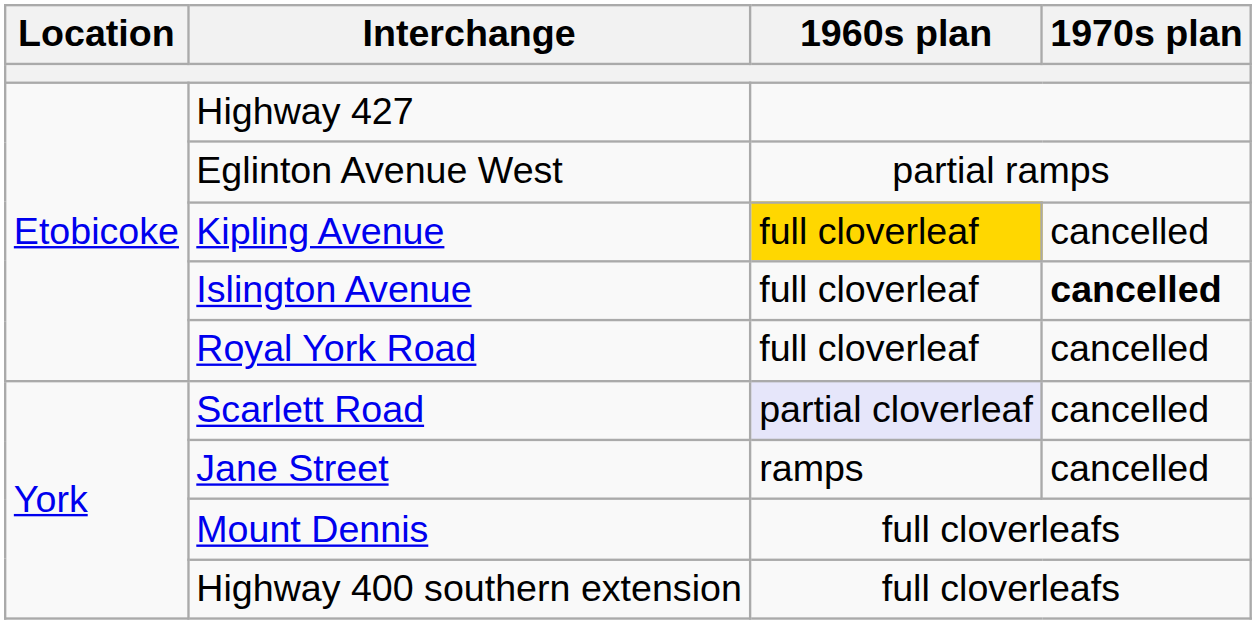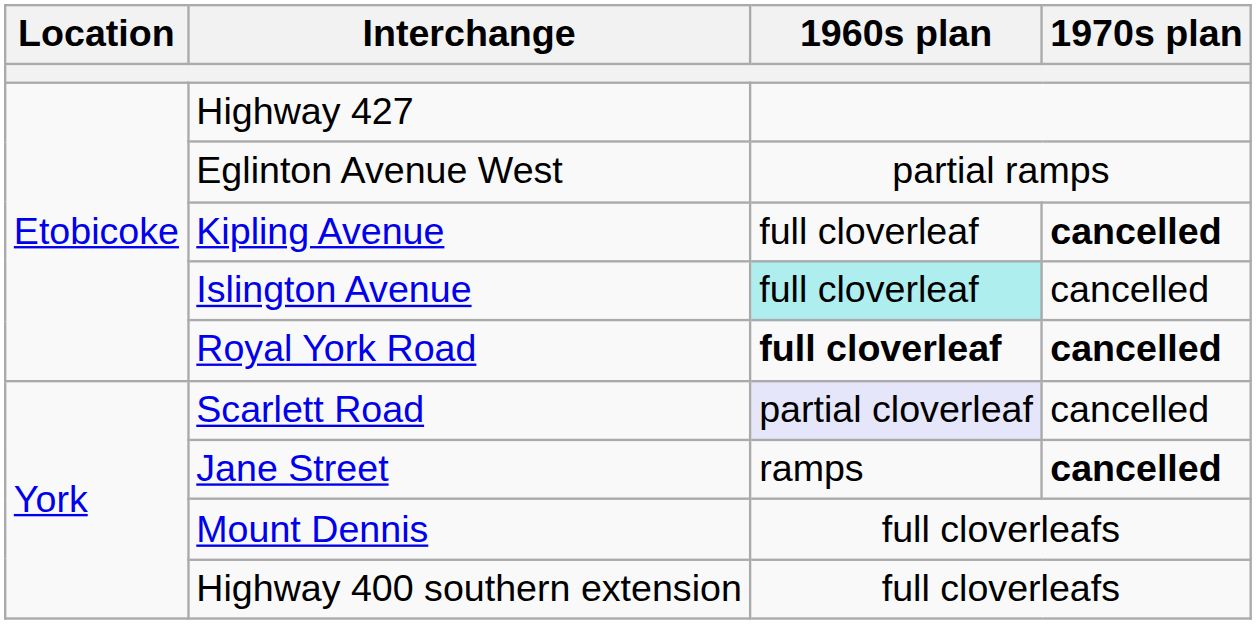(869, 230) gold background -> (869, 230) no background
(1130, 230) normal -> (1136, 230) bold
(869, 290) no background -> (869, 290) paleturquoise background
(1136, 290) bold -> (1130, 290) normal
(869, 349) normal -> (880, 349) bold
(1130, 349) normal -> (1136, 349) bold
(1130, 469) normal -> (1136, 469) bold
